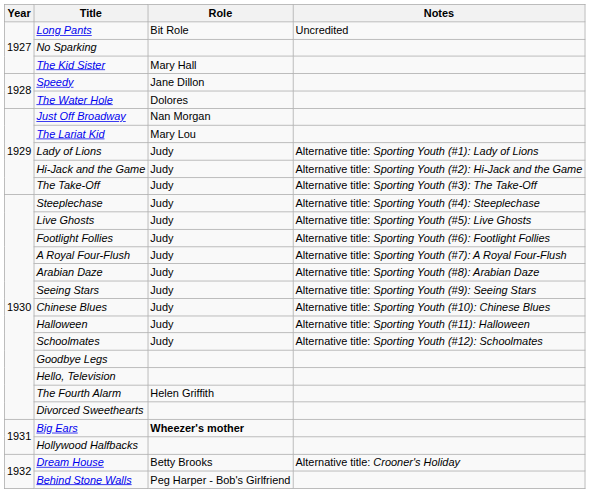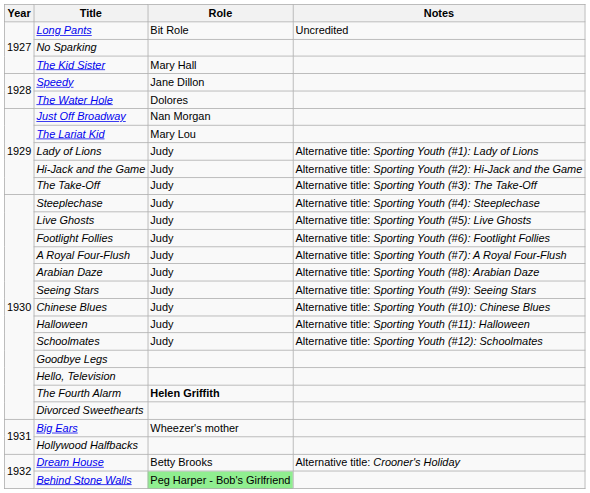(182, 394) normal -> (185, 394) bold
(197, 428) bold -> (195, 428) normal
(220, 480) no background -> (220, 480) lightgreen background
